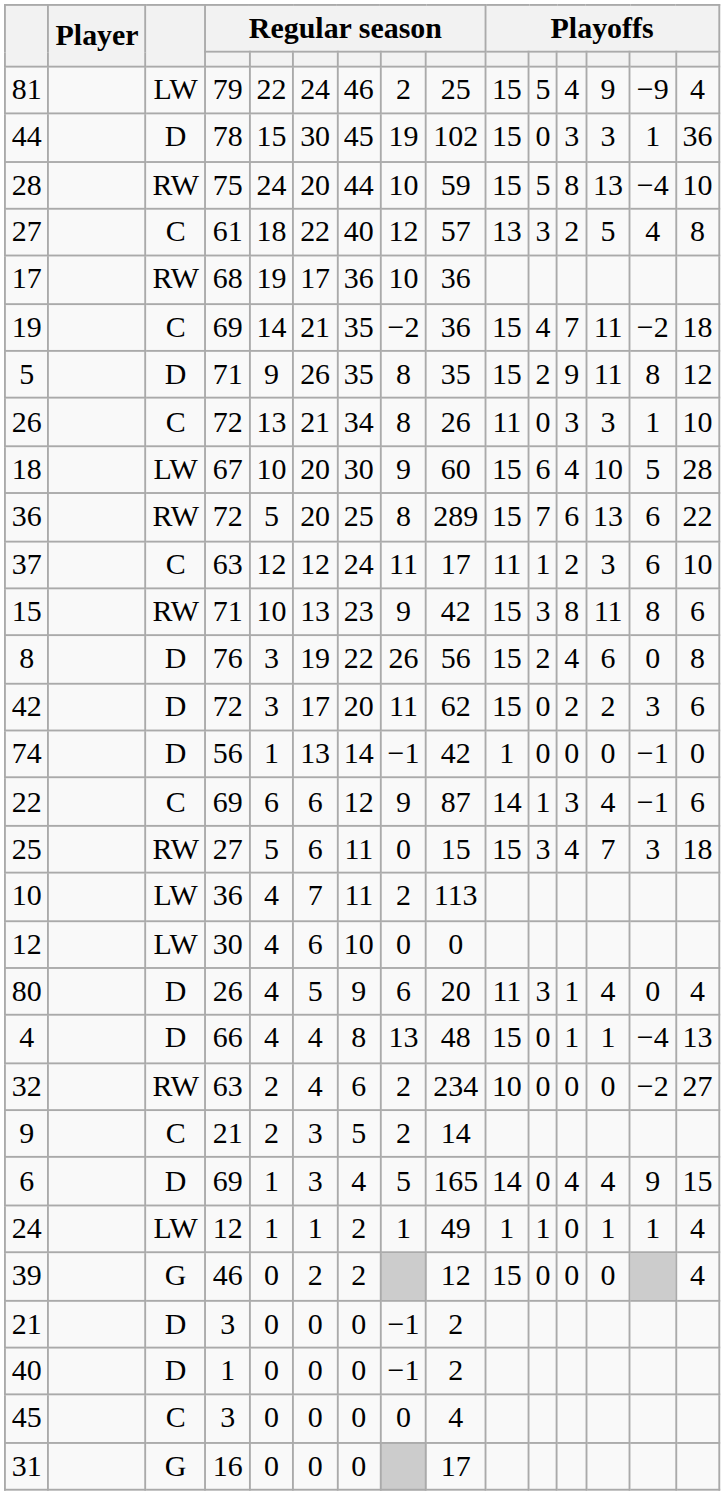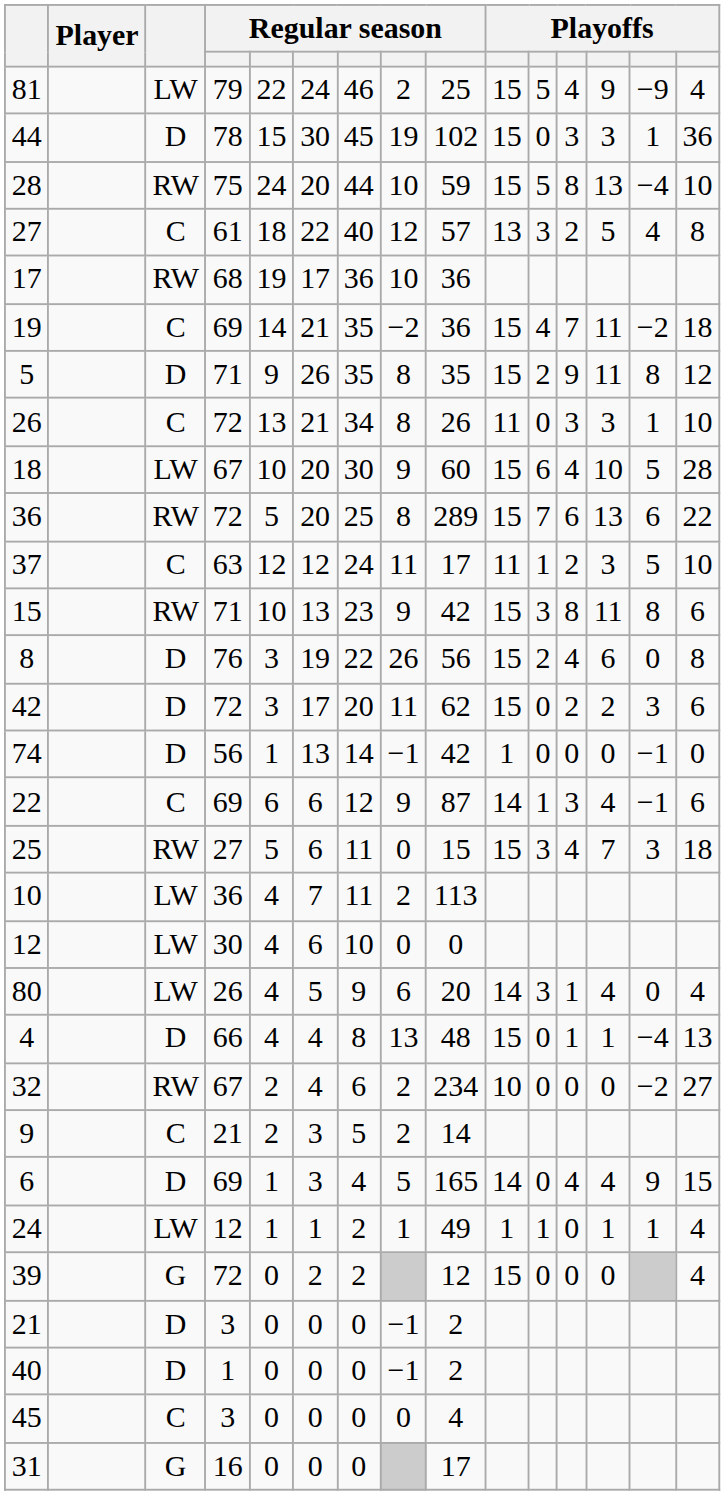(653, 563) 6 -> (653, 563) 5
(176, 991) D -> (176, 991) LW
(507, 991) 11 -> (507, 991) 14
(228, 1085) 63 -> (228, 1085) 67
(228, 1275) 46 -> (228, 1275) 72
